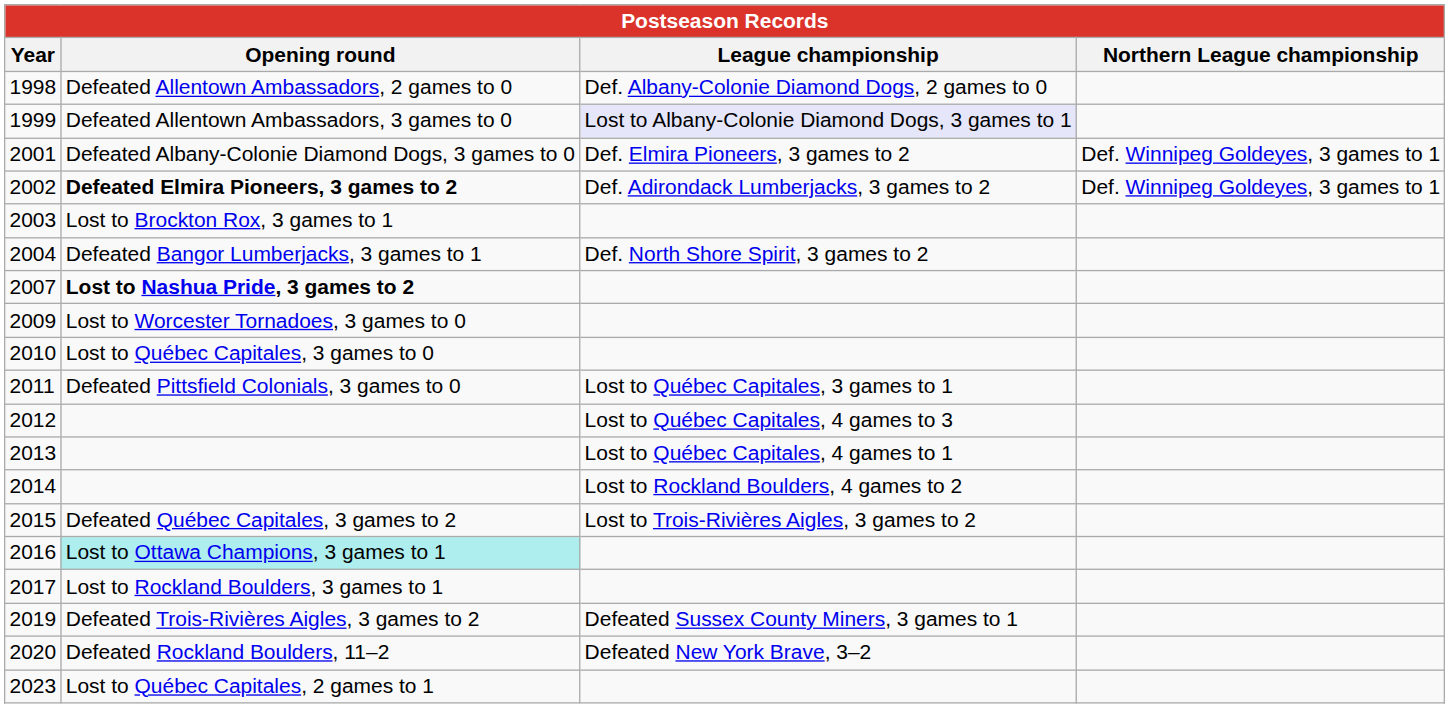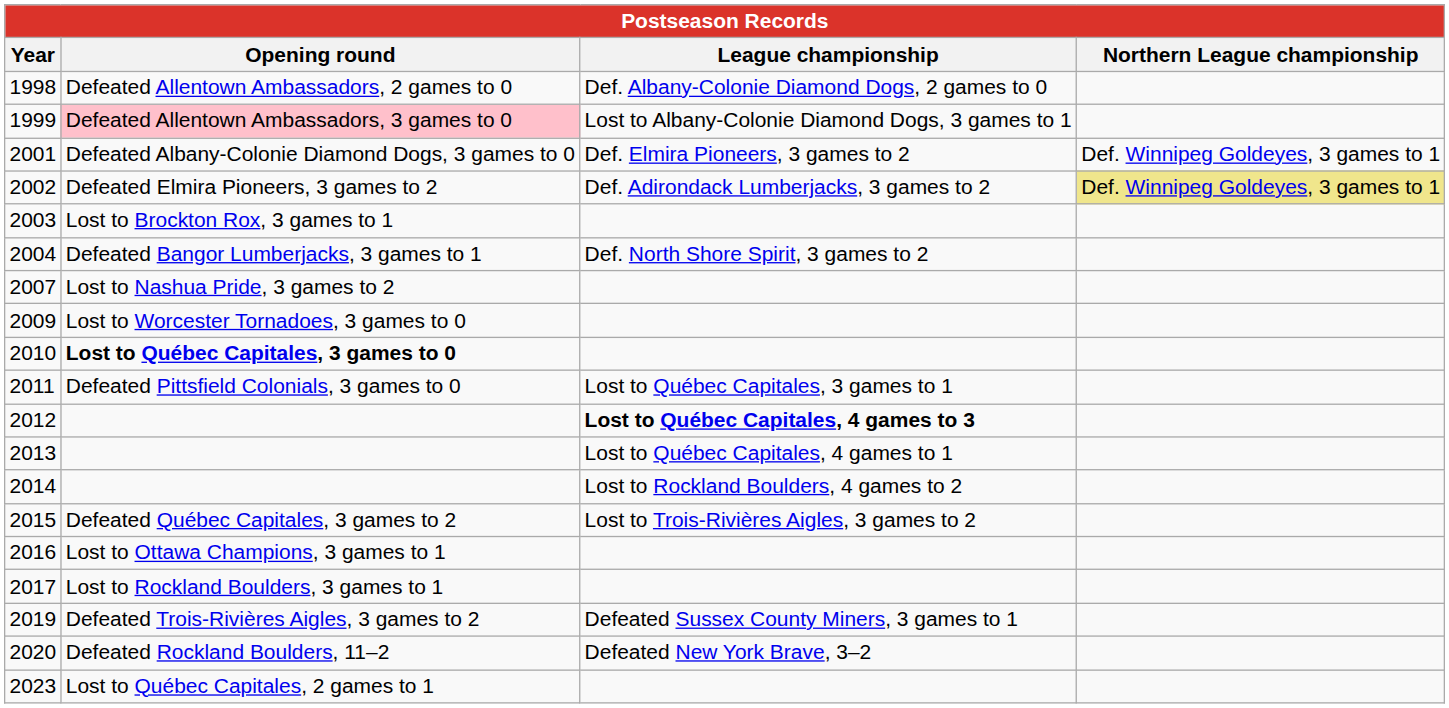(289, 120) no background -> (289, 120) pink background
(828, 120) lavender background -> (828, 120) no background
(261, 187) bold -> (252, 187) normal
(1261, 187) no background -> (1261, 187) khaki background
(240, 287) bold -> (230, 287) normal
(250, 353) normal -> (261, 353) bold
(769, 420) normal -> (780, 420) bold
(256, 552) paleturquoise background -> (256, 552) no background
